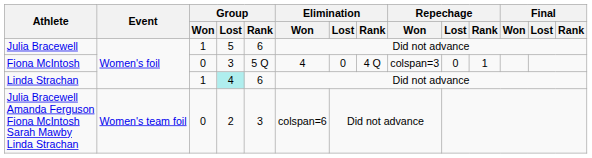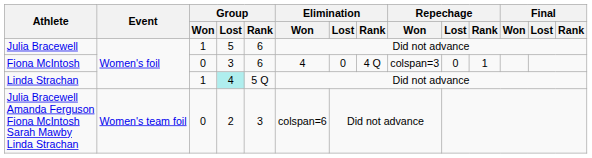(260, 64) 5 Q -> (260, 64) 6
(260, 81) 6 -> (260, 81) 5 Q
